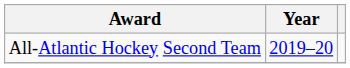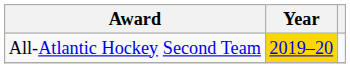(301, 47) no background -> (301, 47) gold background
